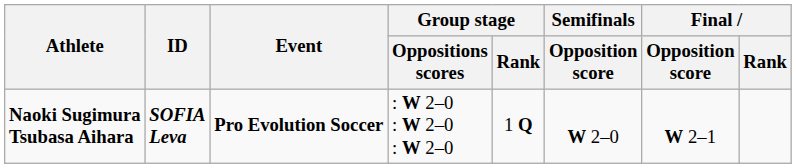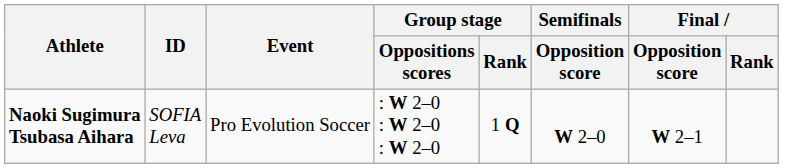(177, 126) bold -> (175, 126) normal
(299, 126) bold -> (290, 126) normal
